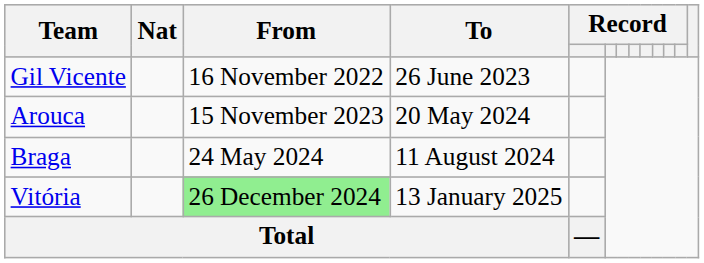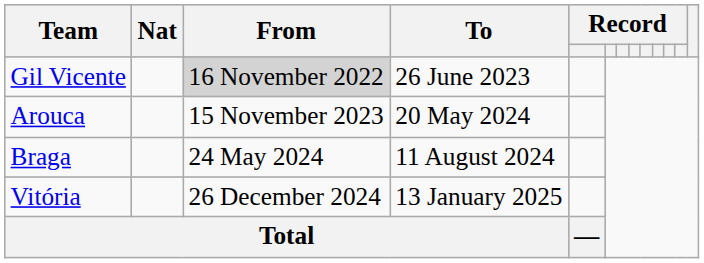(286, 76) no background -> (286, 76) lightgrey background
(285, 196) lightgreen background -> (285, 196) no background
